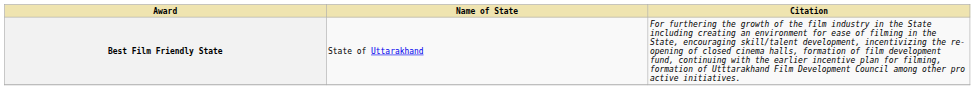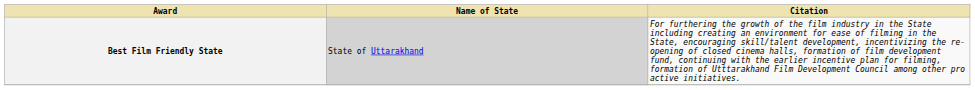(376, 51) no background -> (376, 51) lightgrey background
